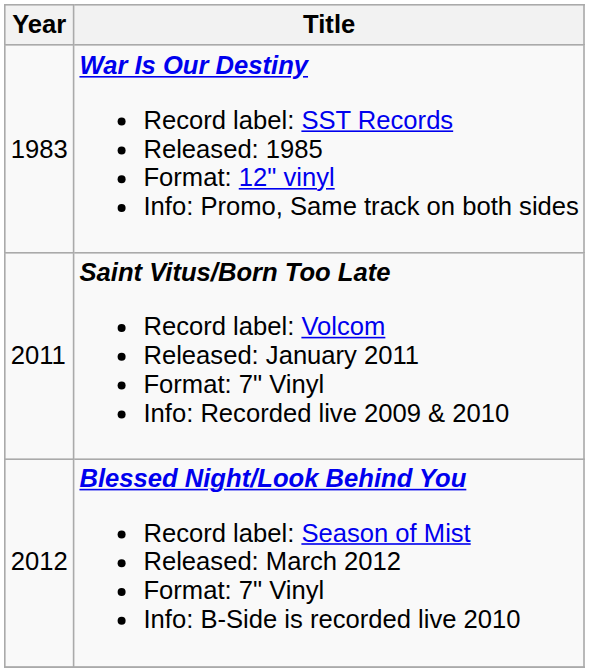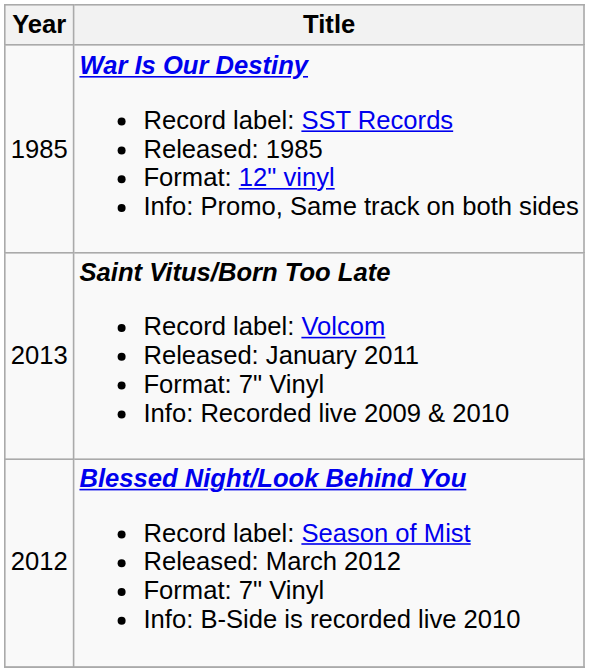(39, 148) 1983 -> (39, 148) 1985
(38, 355) 2011 -> (39, 355) 2013
